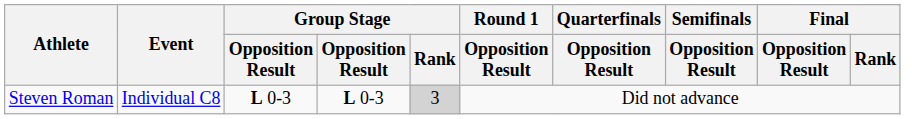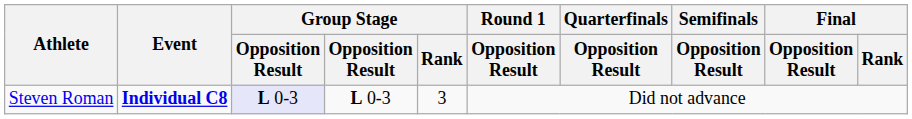(171, 99) normal -> (175, 99) bold
(271, 99) no background -> (278, 99) lavender background
(435, 99) lightgrey background -> (442, 99) no background
